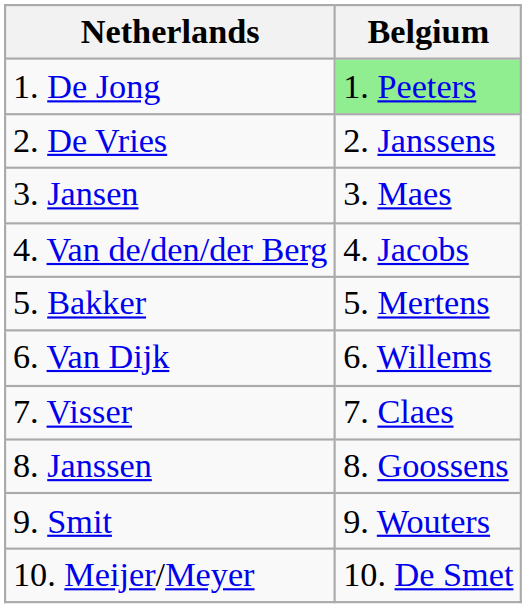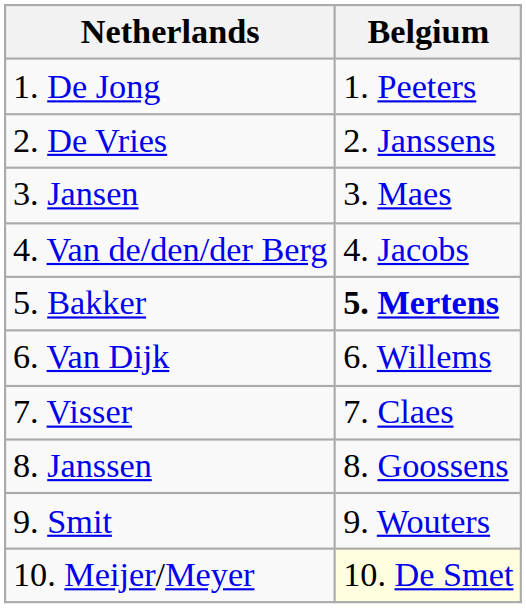(410, 85) lightgreen background -> (410, 85) no background
(416, 303) normal -> (421, 303) bold
(428, 574) no background -> (428, 574) lightyellow background
